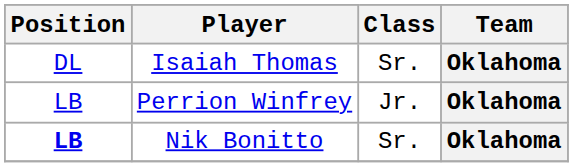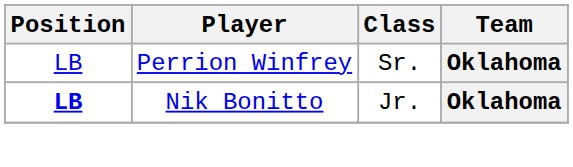- row: (245, 63)
(399, 102) Jr. -> (399, 63) Sr.
(399, 141) Sr. -> (399, 102) Jr.
